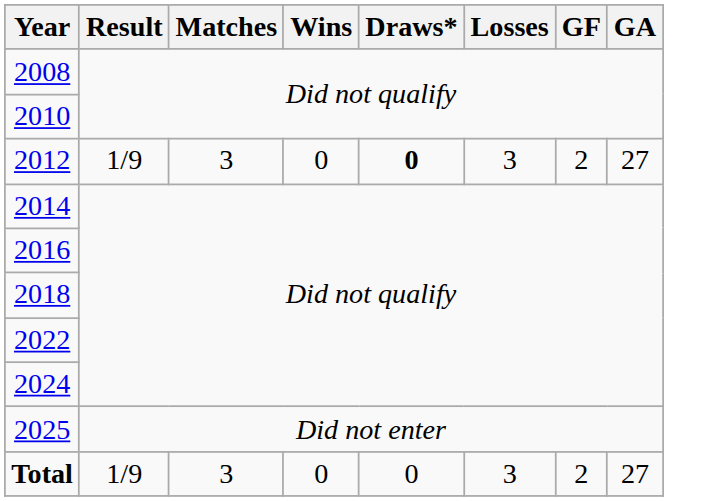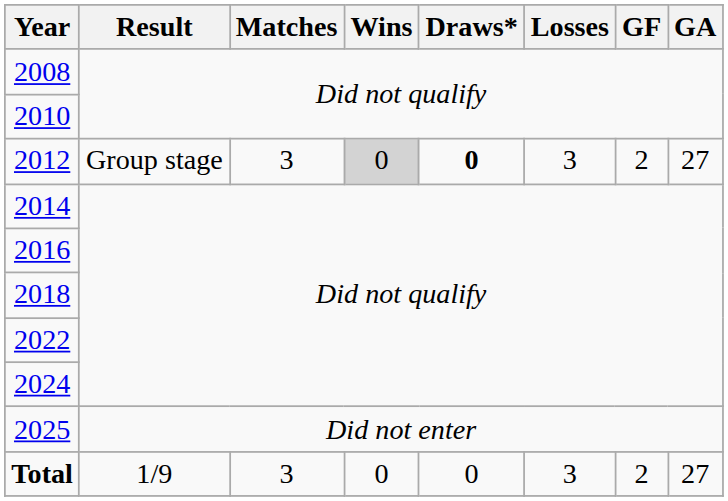(124, 160) 1/9 -> (154, 160) Group stage
(321, 160) no background -> (381, 160) lightgrey background
